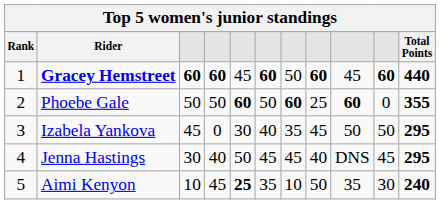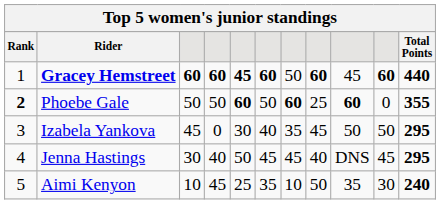(243, 75) normal -> (243, 75) bold
(21, 102) normal -> (21, 102) bold
(243, 184) bold -> (243, 184) normal
